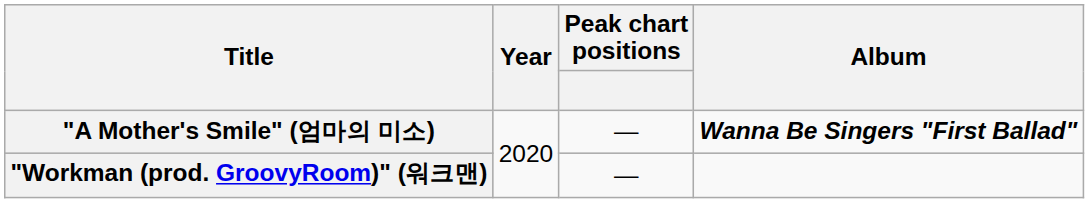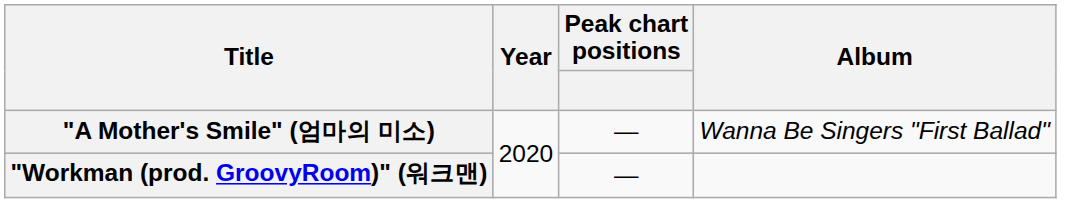(888, 131) bold -> (875, 131) normal
